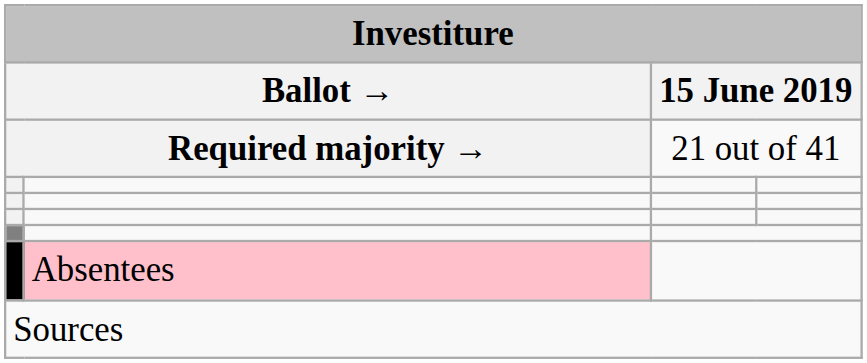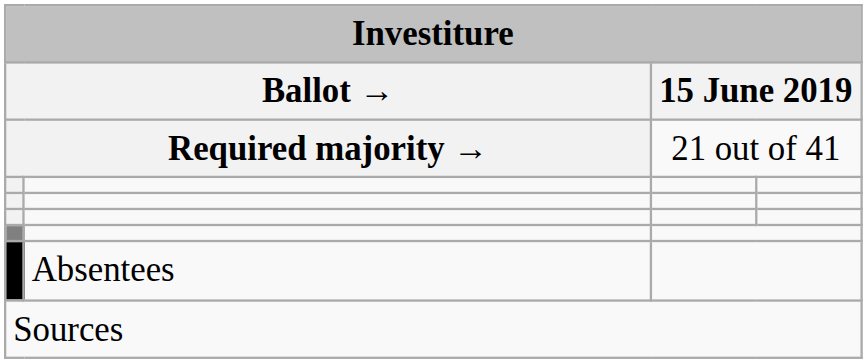(103, 270) pink background -> (103, 270) no background
